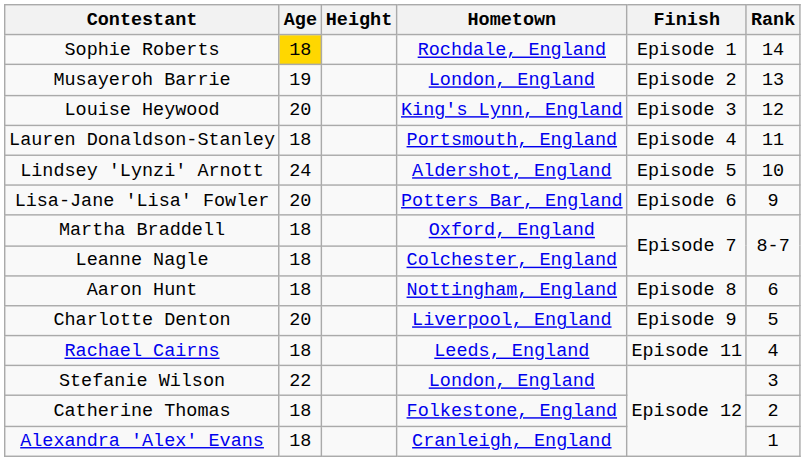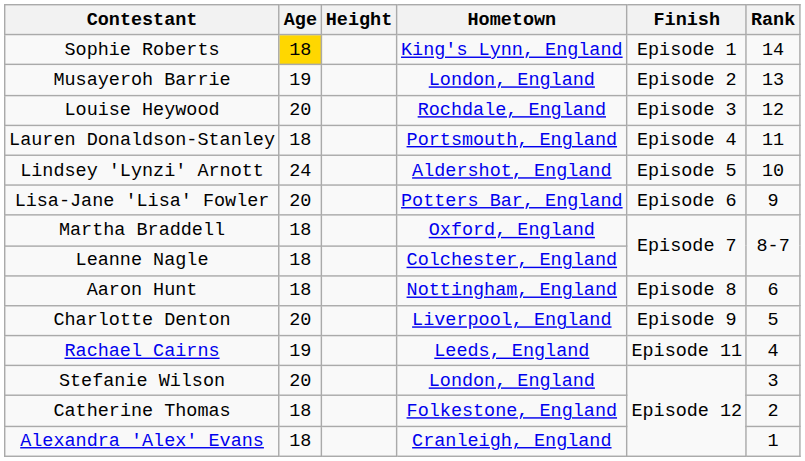(512, 50) Rochdale, England -> (512, 50) King's Lynn, England
(512, 110) King's Lynn, England -> (512, 110) Rochdale, England
(300, 351) 18 -> (300, 351) 19
(300, 381) 22 -> (300, 381) 20
